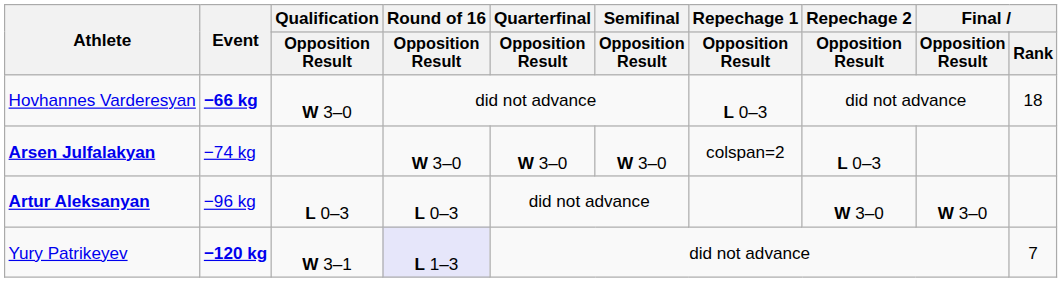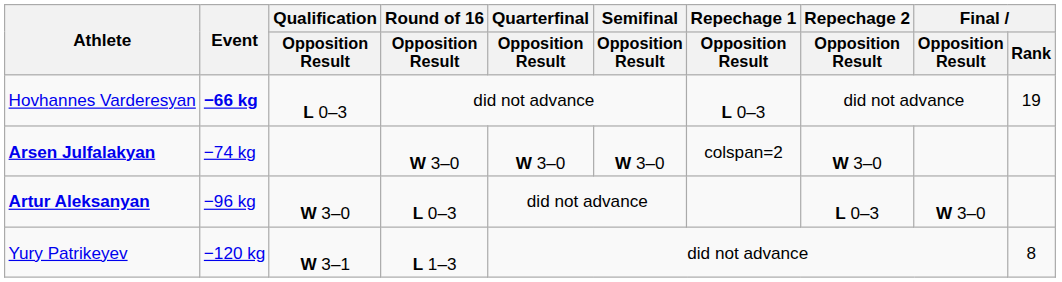(327, 113) W 3–0 -> (325, 113) L 0–3
(1033, 101) 18 -> (1031, 101) 19
(859, 163) L 0–3 -> (857, 163) W 3–0
(327, 214) L 0–3 -> (325, 214) W 3–0
(859, 214) W 3–0 -> (857, 214) L 0–3
(236, 253) bold -> (235, 253) normal
(436, 264) lavender background -> (435, 264) no background
(1033, 253) 7 -> (1031, 253) 8
